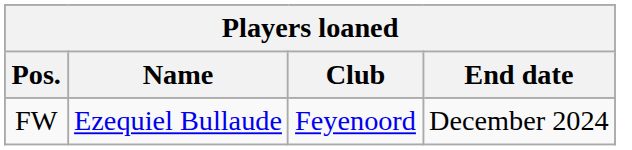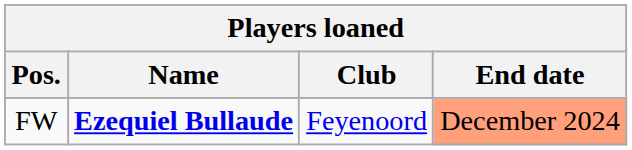(178, 121) normal -> (184, 121) bold
(519, 121) no background -> (530, 121) lightsalmon background
